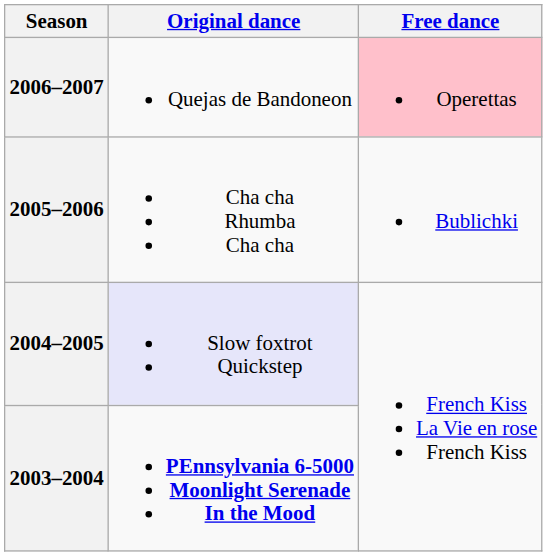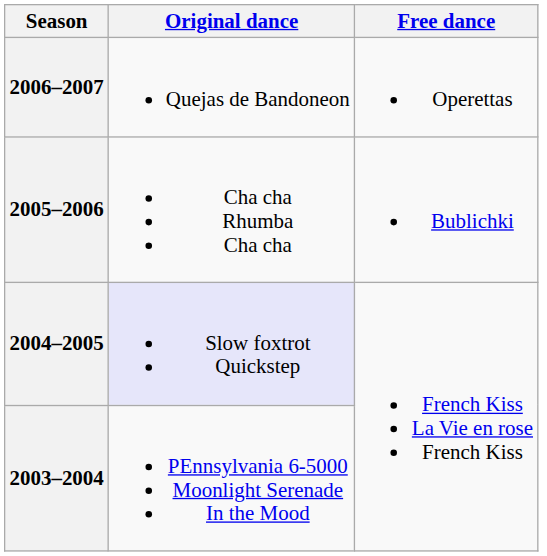(450, 99) pink background -> (446, 99) no background
(234, 490) bold -> (232, 490) normal
